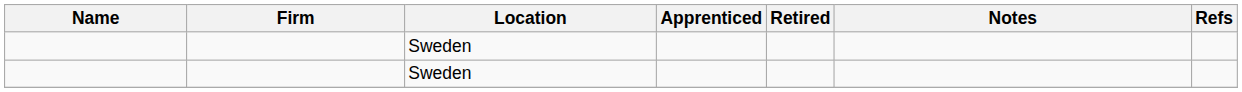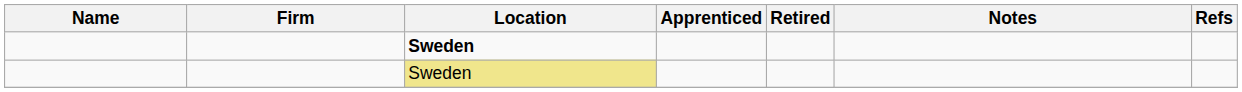(440, 45) normal -> (441, 45) bold
(440, 73) no background -> (440, 73) khaki background
